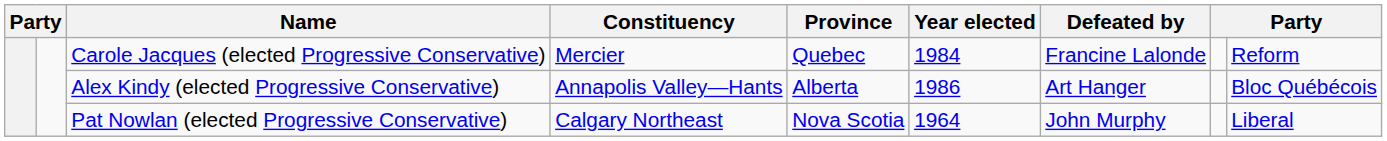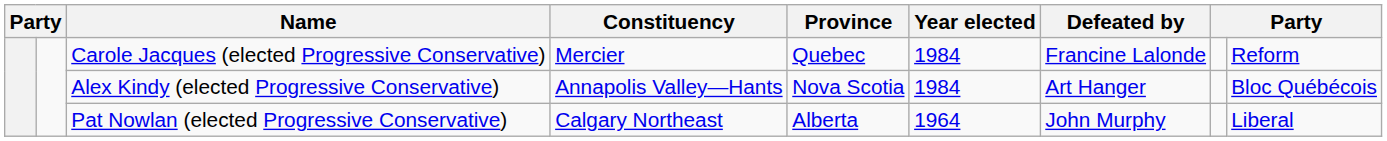(825, 87) Alberta -> (848, 87) Nova Scotia
(937, 87) 1986 -> (937, 87) 1984
(848, 120) Nova Scotia -> (825, 120) Alberta
